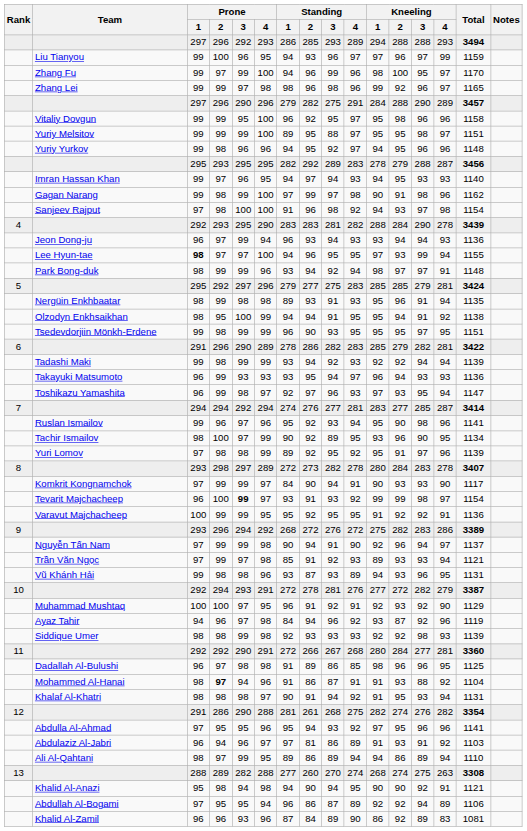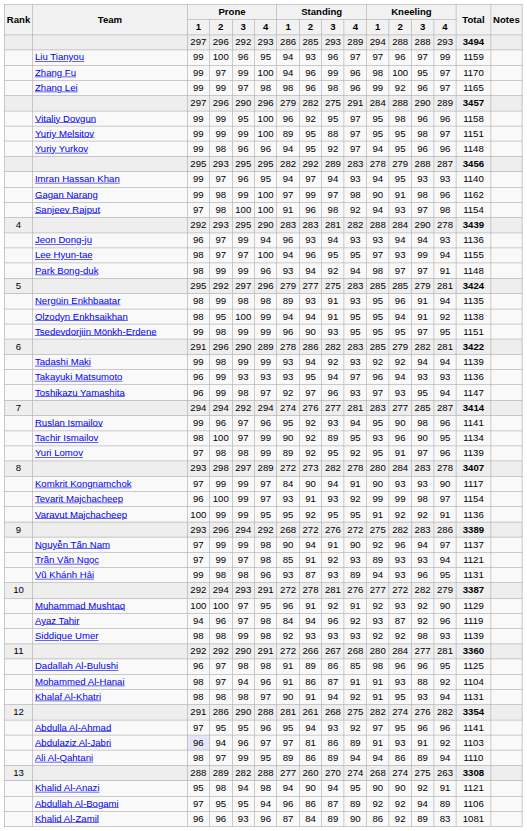(198, 255) bold -> (198, 255) normal
(243, 499) bold -> (243, 499) normal
(221, 682) bold -> (221, 682) normal
(198, 742) no background -> (198, 742) lavender background
